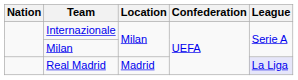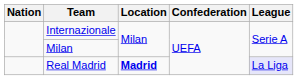(138, 65) normal -> (139, 65) bold
